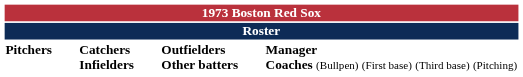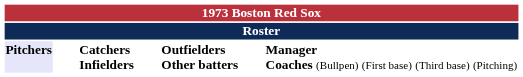(29, 49) no background -> (29, 49) lavender background
